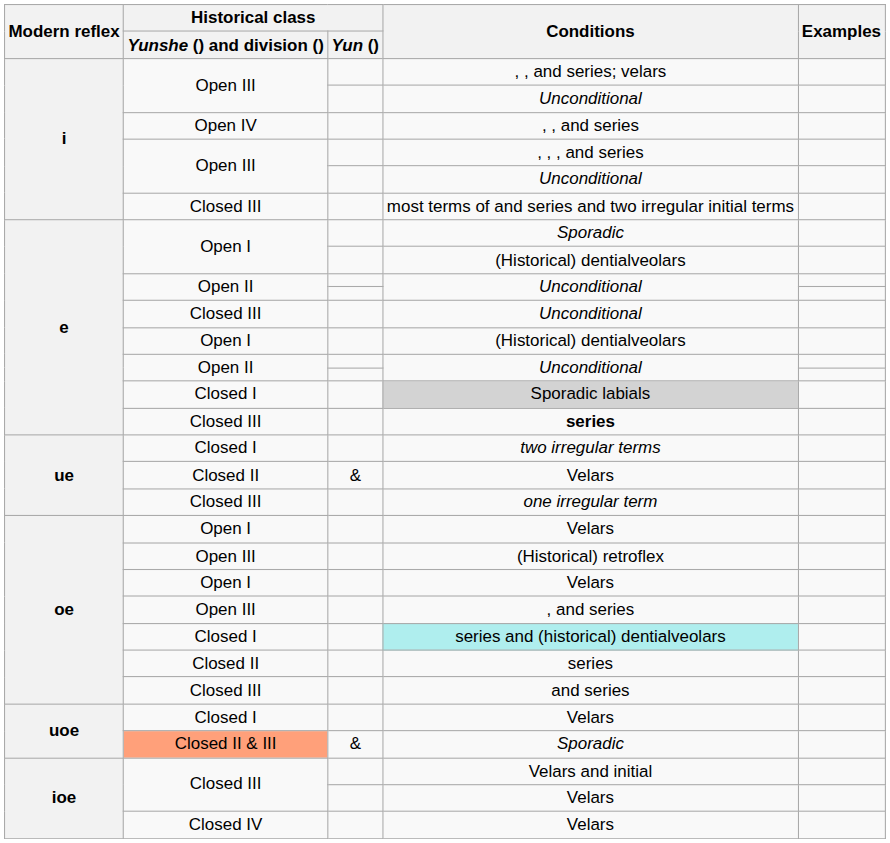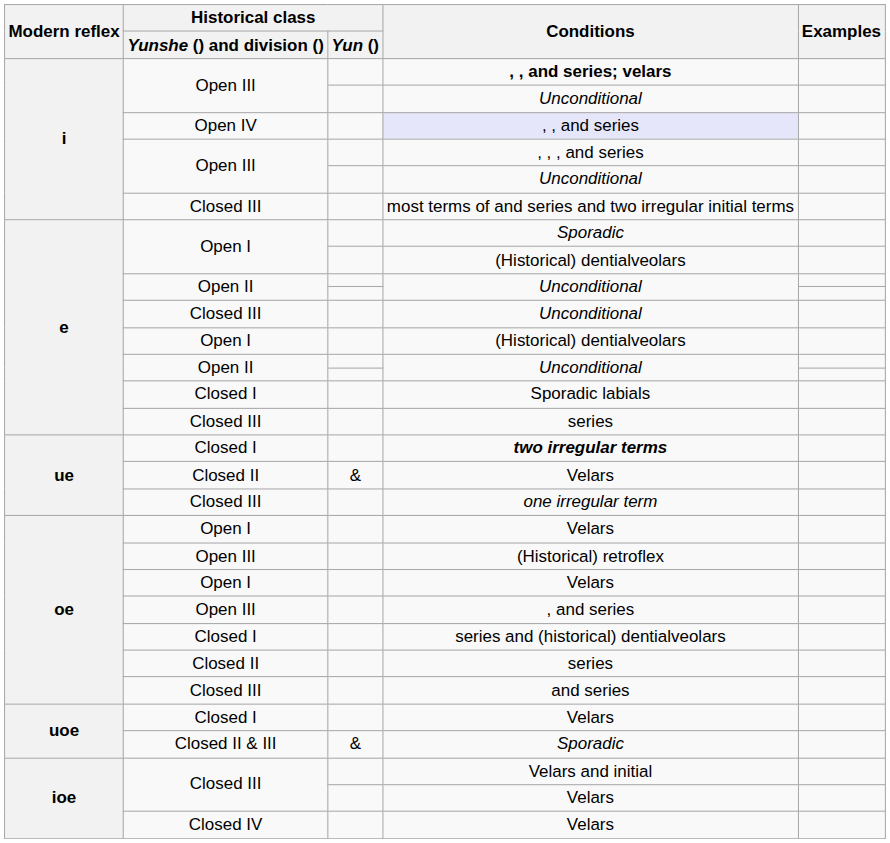(590, 71) normal -> (590, 71) bold
(590, 125) no background -> (590, 125) lavender background
(590, 394) lightgrey background -> (590, 394) no background
(590, 421) bold -> (590, 421) normal
(590, 448) normal -> (590, 448) bold
(590, 636) paleturquoise background -> (590, 636) no background
(226, 744) lightsalmon background -> (226, 744) no background
